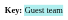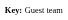(44, 10) paleturquoise background -> (44, 10) no background
